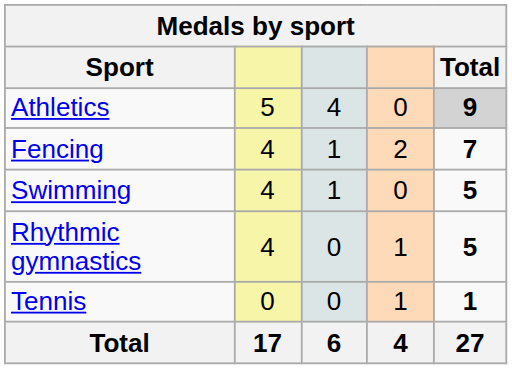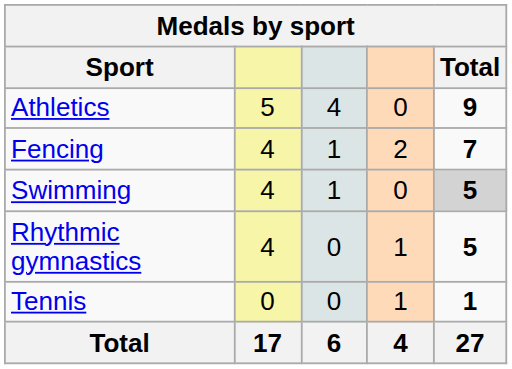(470, 108) lightgrey background -> (470, 108) no background
(470, 191) no background -> (470, 191) lightgrey background
